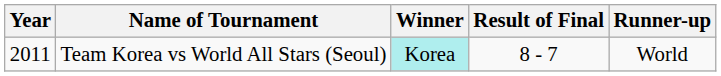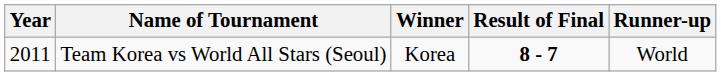(430, 53) paleturquoise background -> (430, 53) no background
(539, 53) normal -> (539, 53) bold
